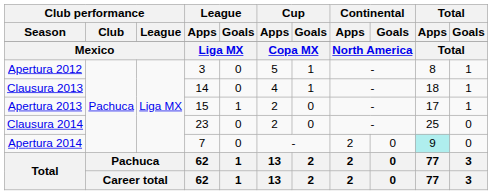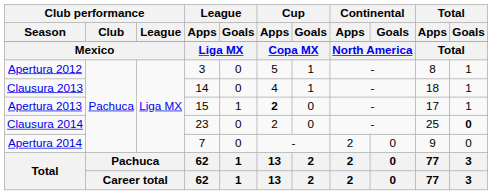(275, 106) normal -> (275, 106) bold
(469, 124) normal -> (469, 124) bold
(432, 143) paleturquoise background -> (432, 143) no background
